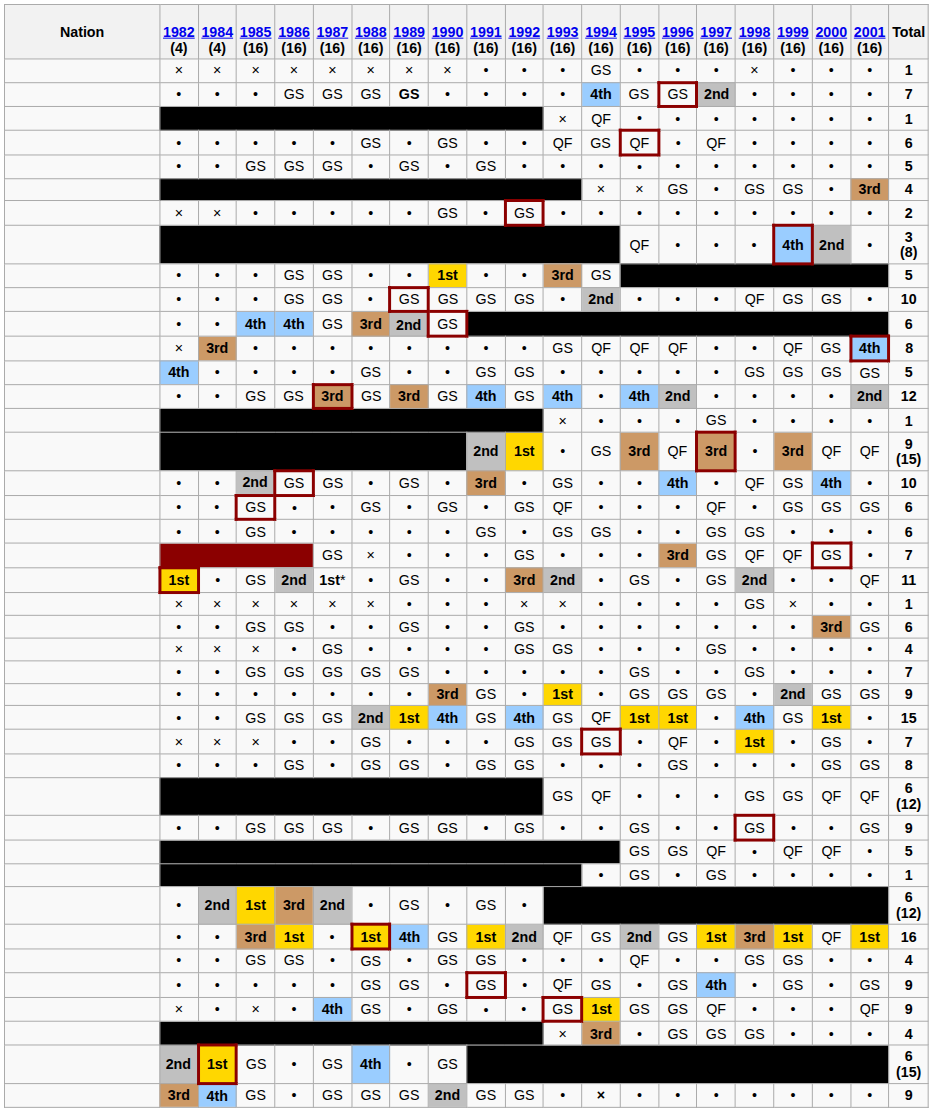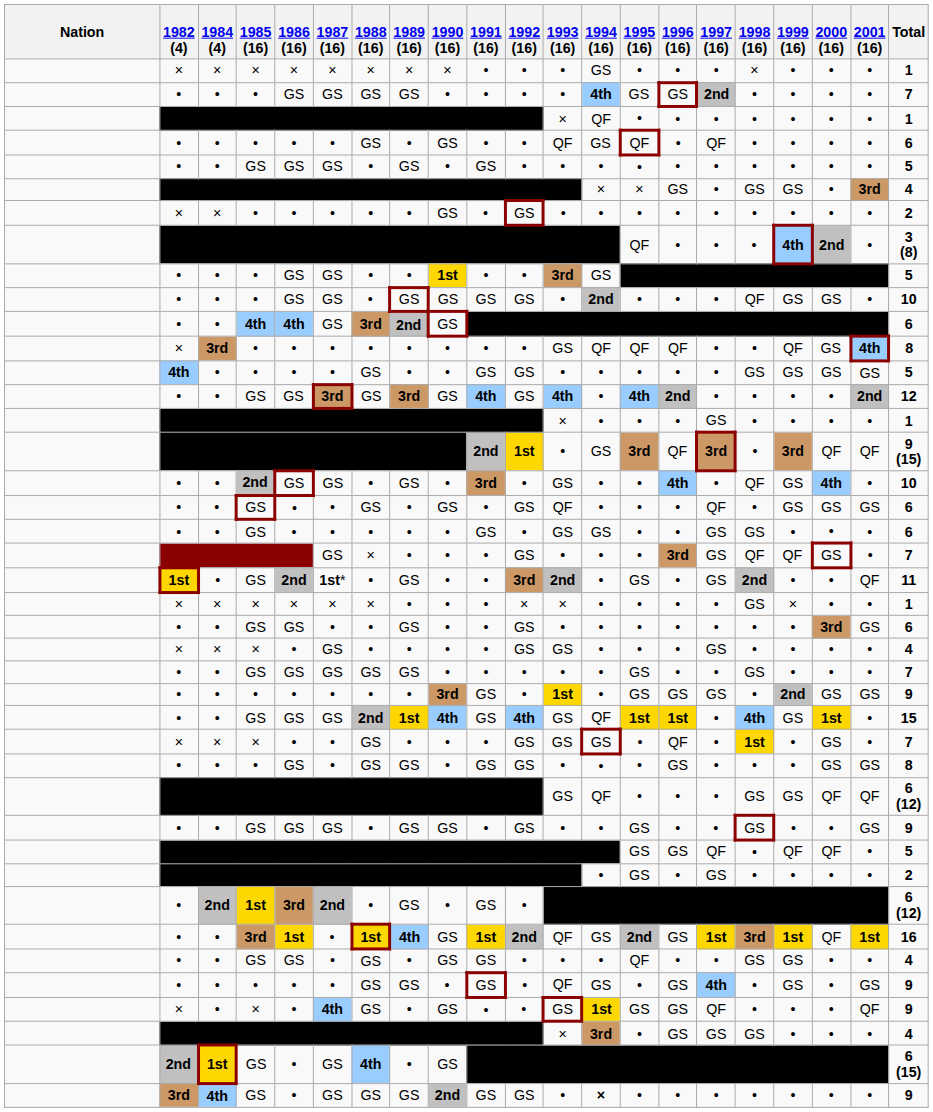(409, 95) bold -> (409, 95) normal
(909, 875) 1 -> (909, 875) 2
